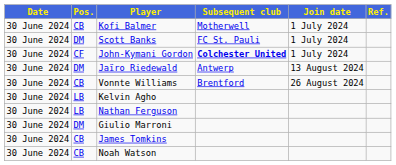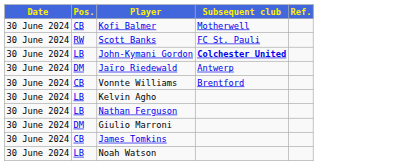- column: (327, 11)
(79, 40) DM -> (79, 40) RW
(79, 54) CF -> (79, 54) LB
(79, 153) CB -> (79, 153) LB
